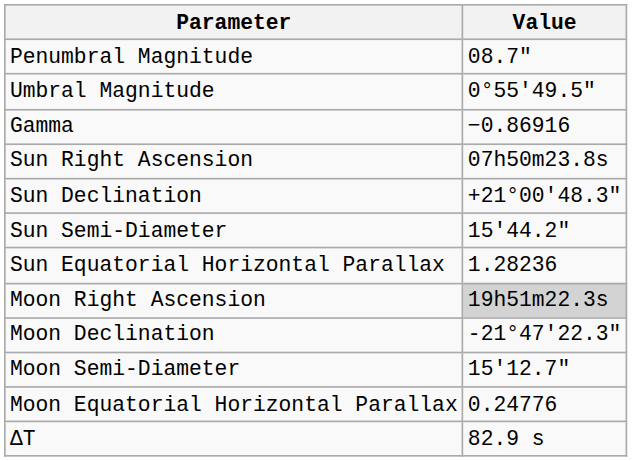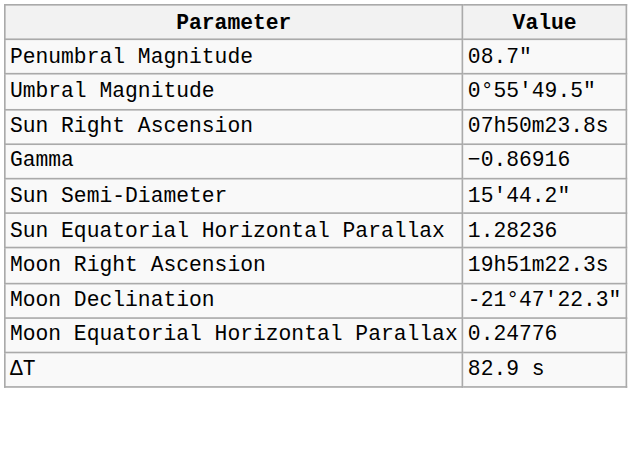rows swapped: (42, 126) <-> (131, 161)
- row: (106, 196)
(538, 300) lightgrey background -> (538, 265) no background
- row: (125, 370)
